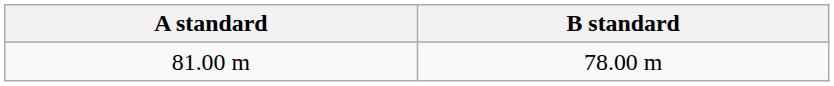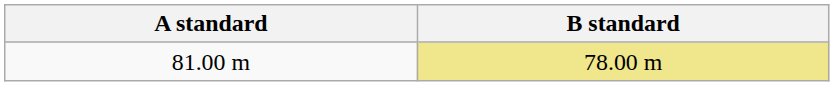(623, 61) no background -> (623, 61) khaki background
